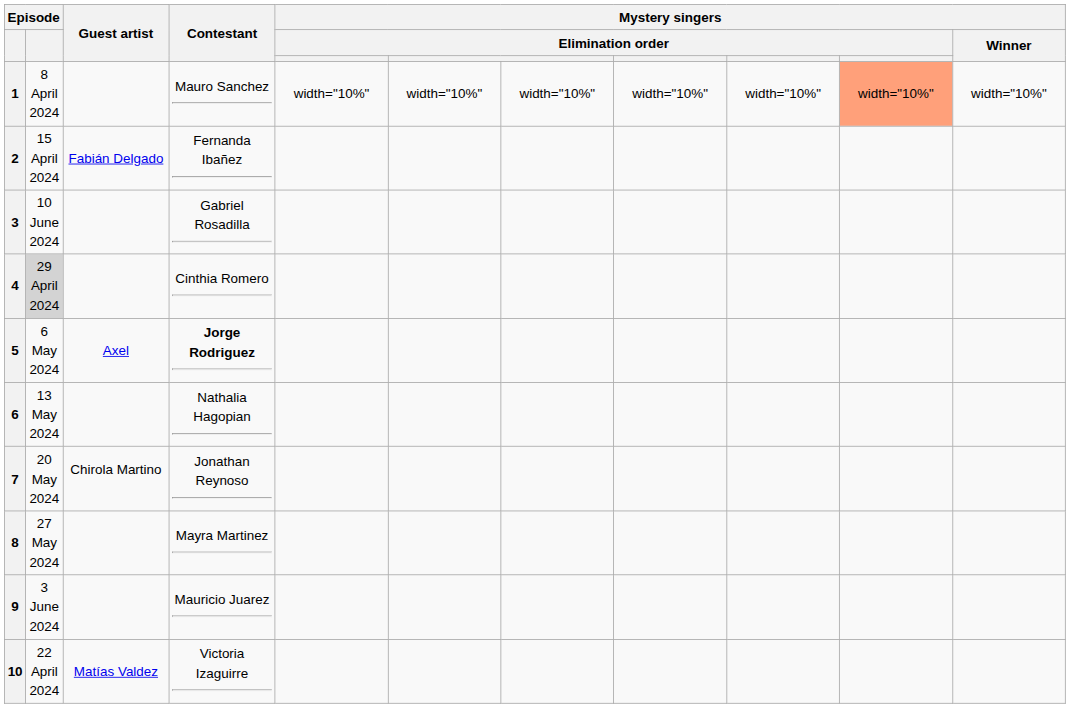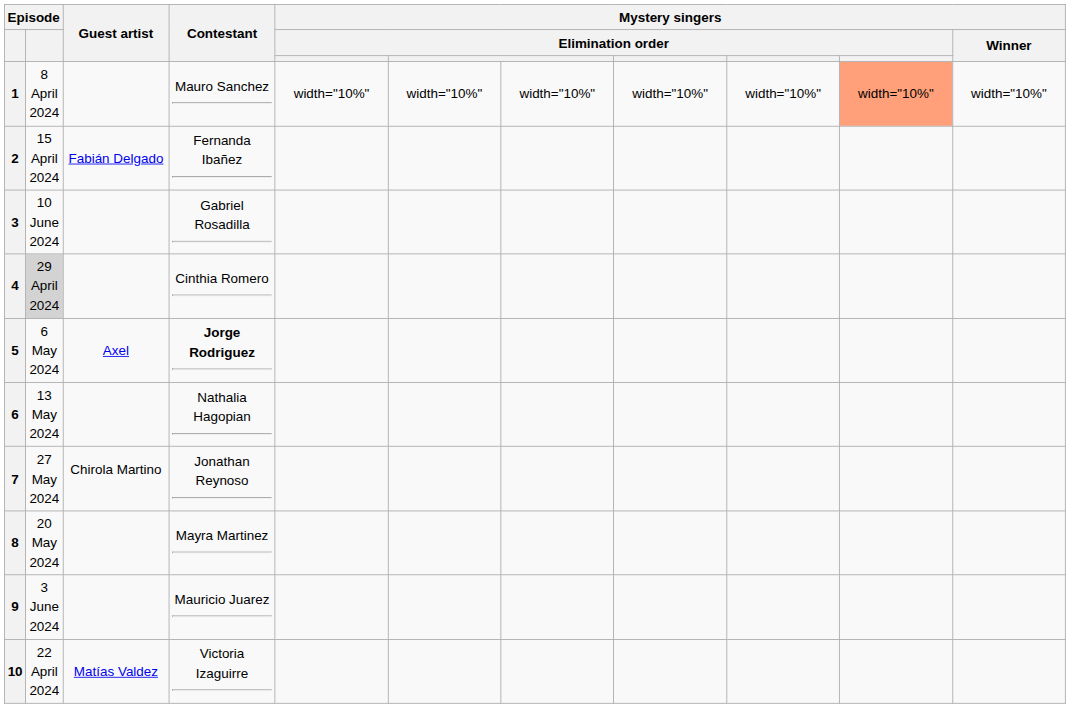(44, 479) 20 May 2024 -> (44, 479) 27 May 2024
(44, 543) 27 May 2024 -> (44, 543) 20 May 2024
